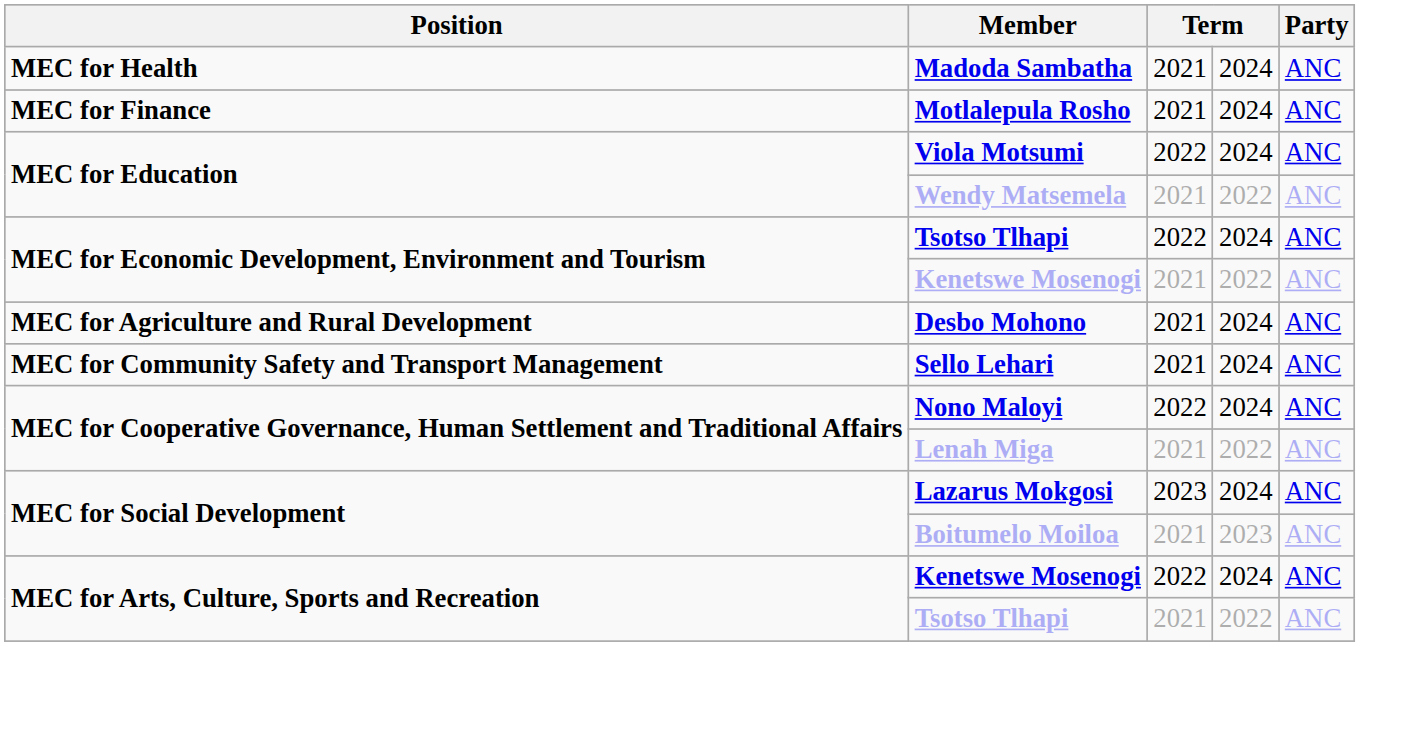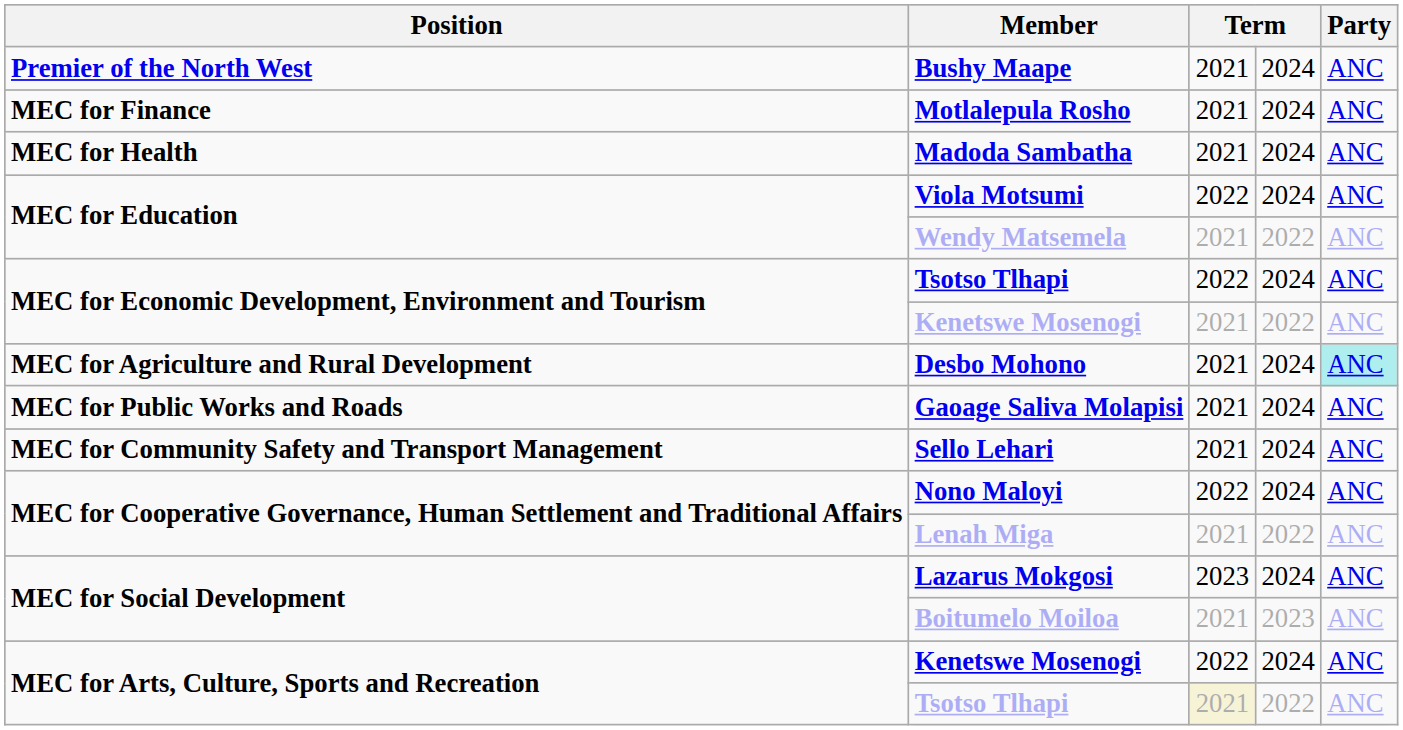+ row: (162, 68)
rows swapped: (111, 110) <-> (104, 68)
(1313, 322) no background -> (1355, 364) paleturquoise background
+ row: (207, 407)
(1180, 618) no background -> (1222, 703) khaki background
